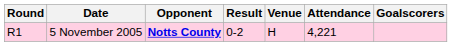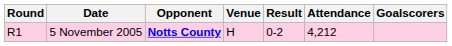columns swapped: (285, 13) <-> (244, 13)
(322, 32) 4,221 -> (322, 32) 4,212
